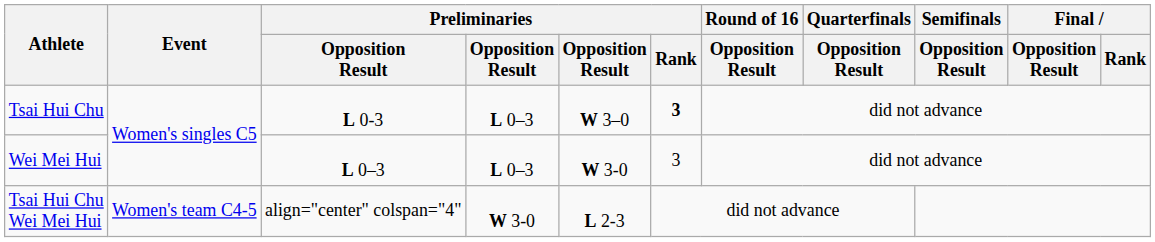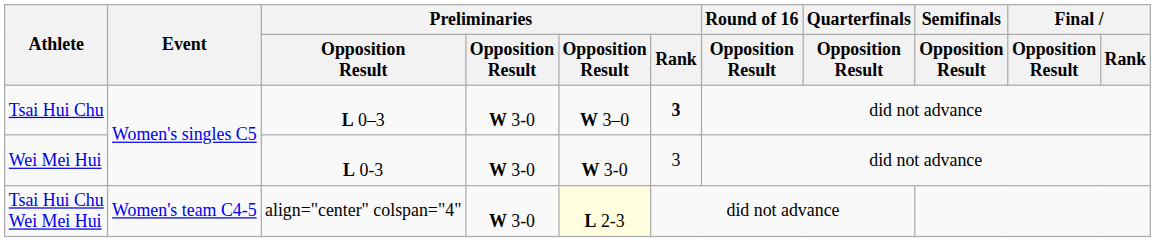(363, 120) L 0-3 -> (363, 120) L 0–3
(512, 120) L 0–3 -> (512, 120) W 3-0
(363, 171) L 0–3 -> (363, 171) L 0-3
(512, 171) L 0–3 -> (512, 171) W 3-0
(605, 221) no background -> (605, 221) lightyellow background
